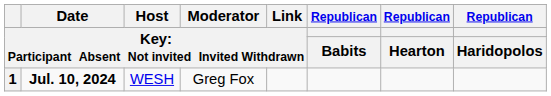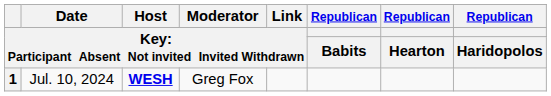(72, 79) bold -> (72, 79) normal
(152, 79) normal -> (151, 79) bold
